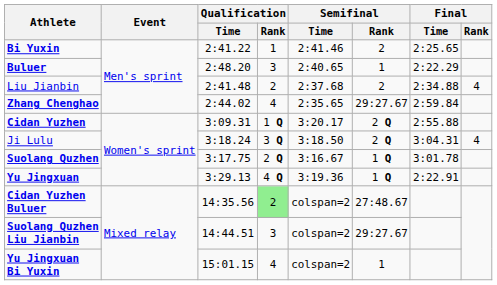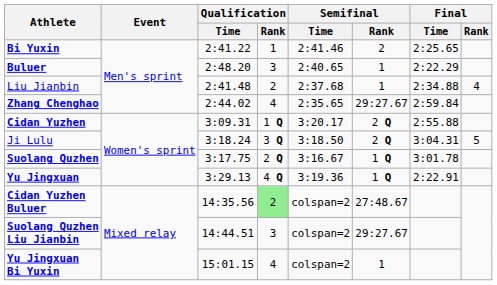(382, 85) 2 -> (382, 85) 1
(476, 140) 4 -> (476, 140) 5
